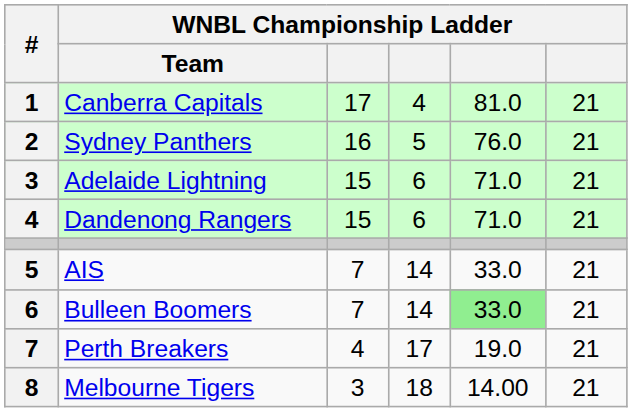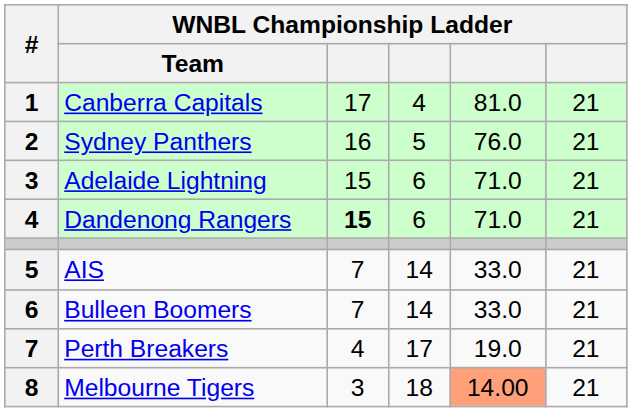(358, 219) normal -> (358, 219) bold
(498, 309) lightgreen background -> (498, 309) no background
(498, 387) no background -> (498, 387) lightsalmon background
